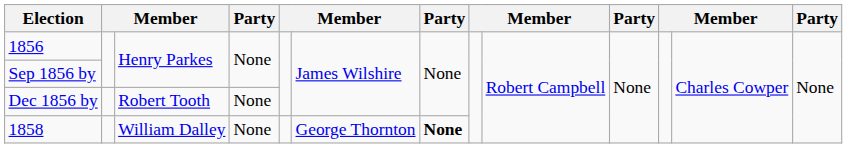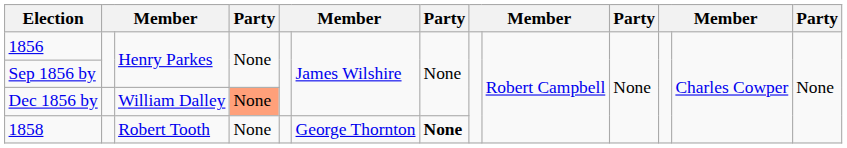(164, 101) Robert Tooth -> (172, 101) William Dalley
(252, 101) no background -> (252, 101) lightsalmon background
(172, 128) William Dalley -> (164, 128) Robert Tooth
